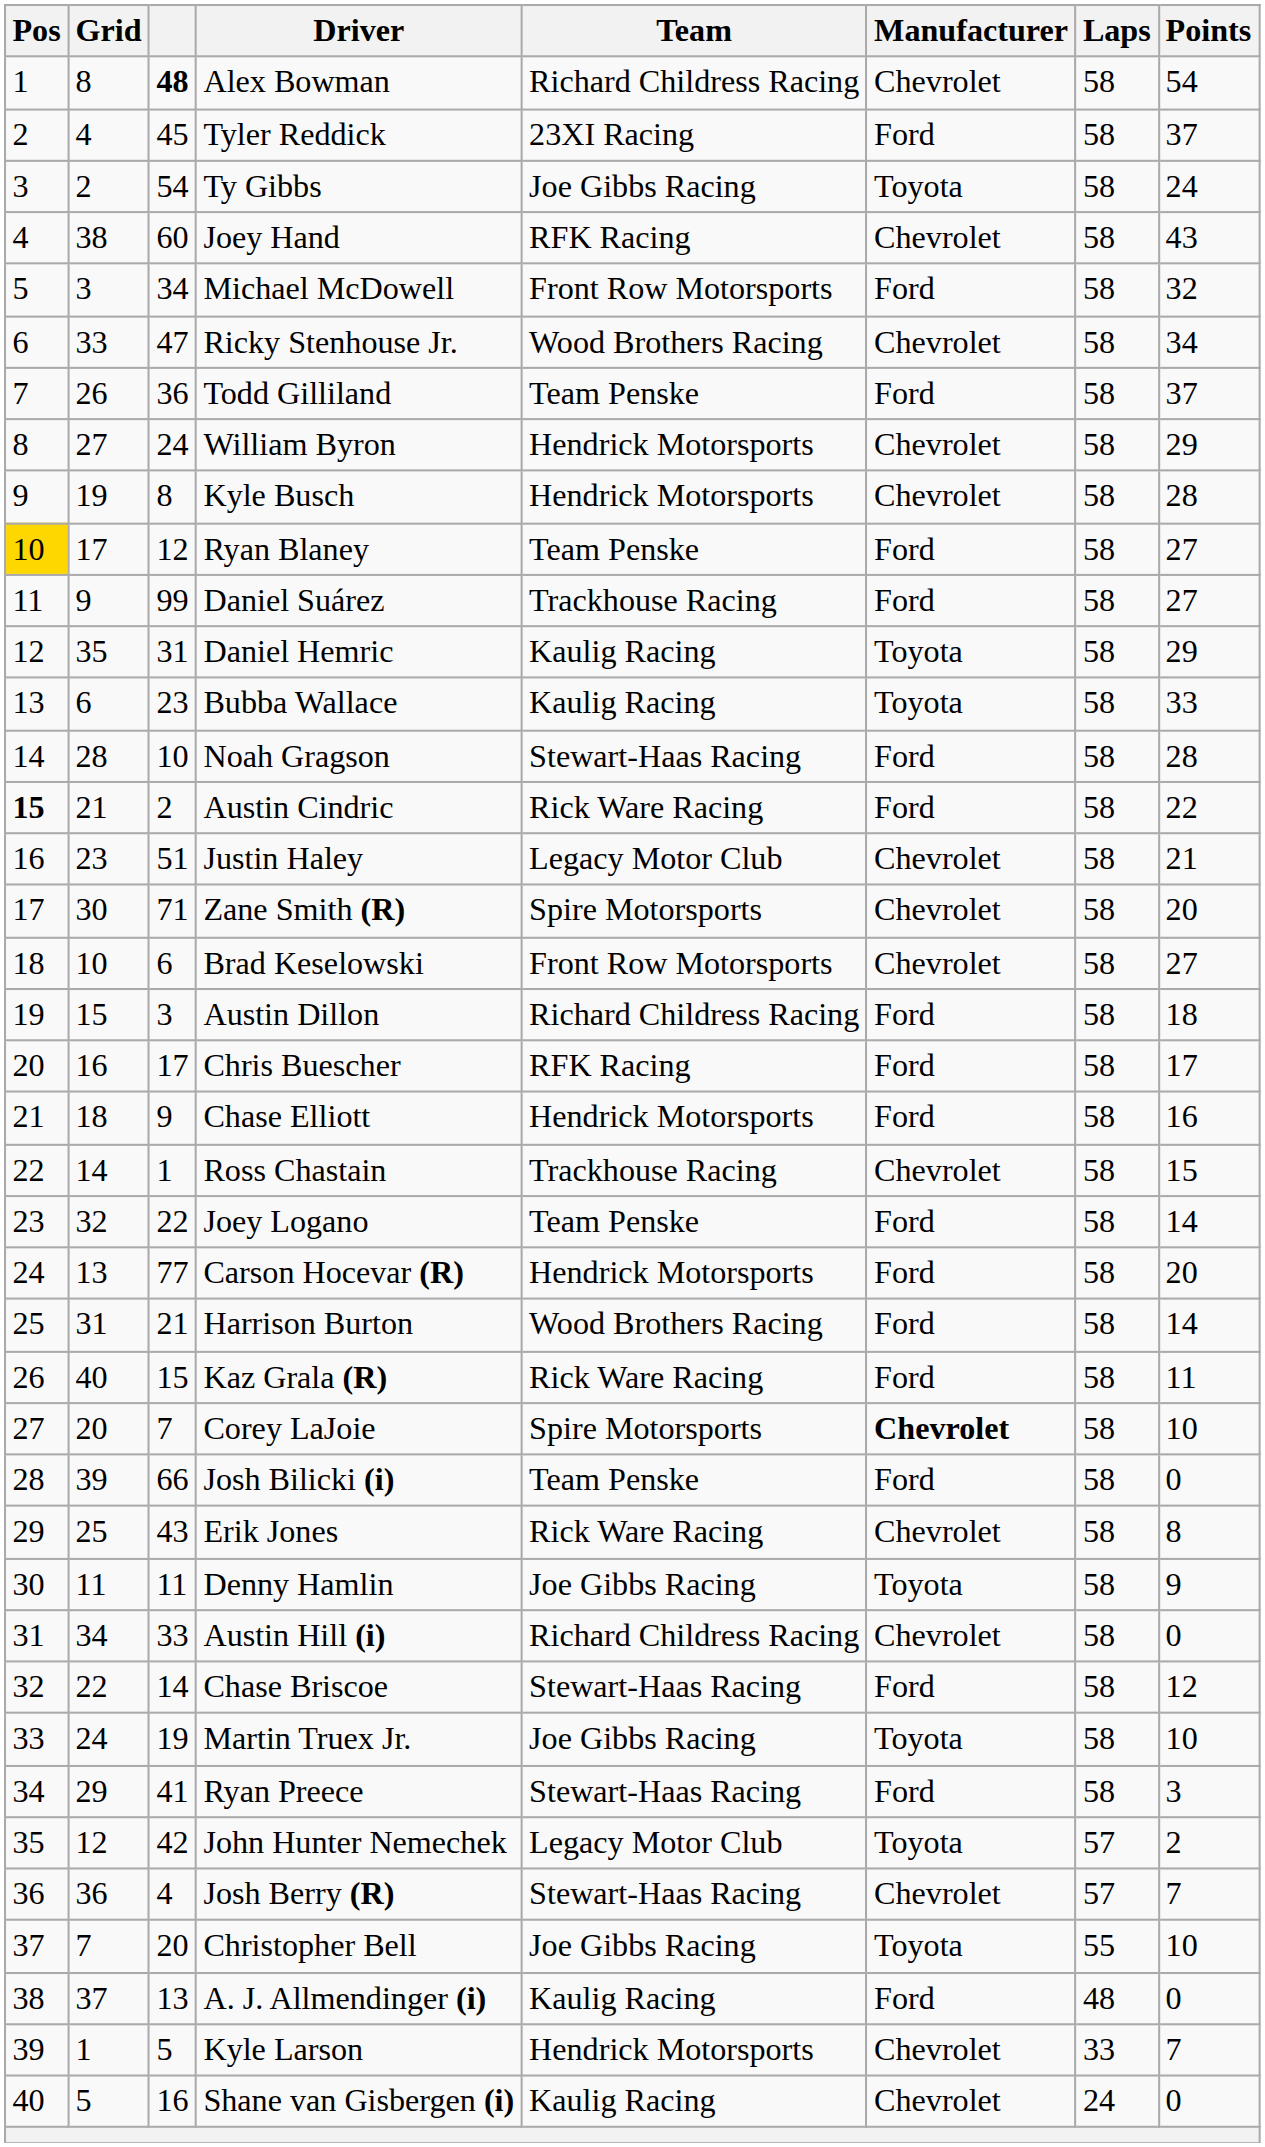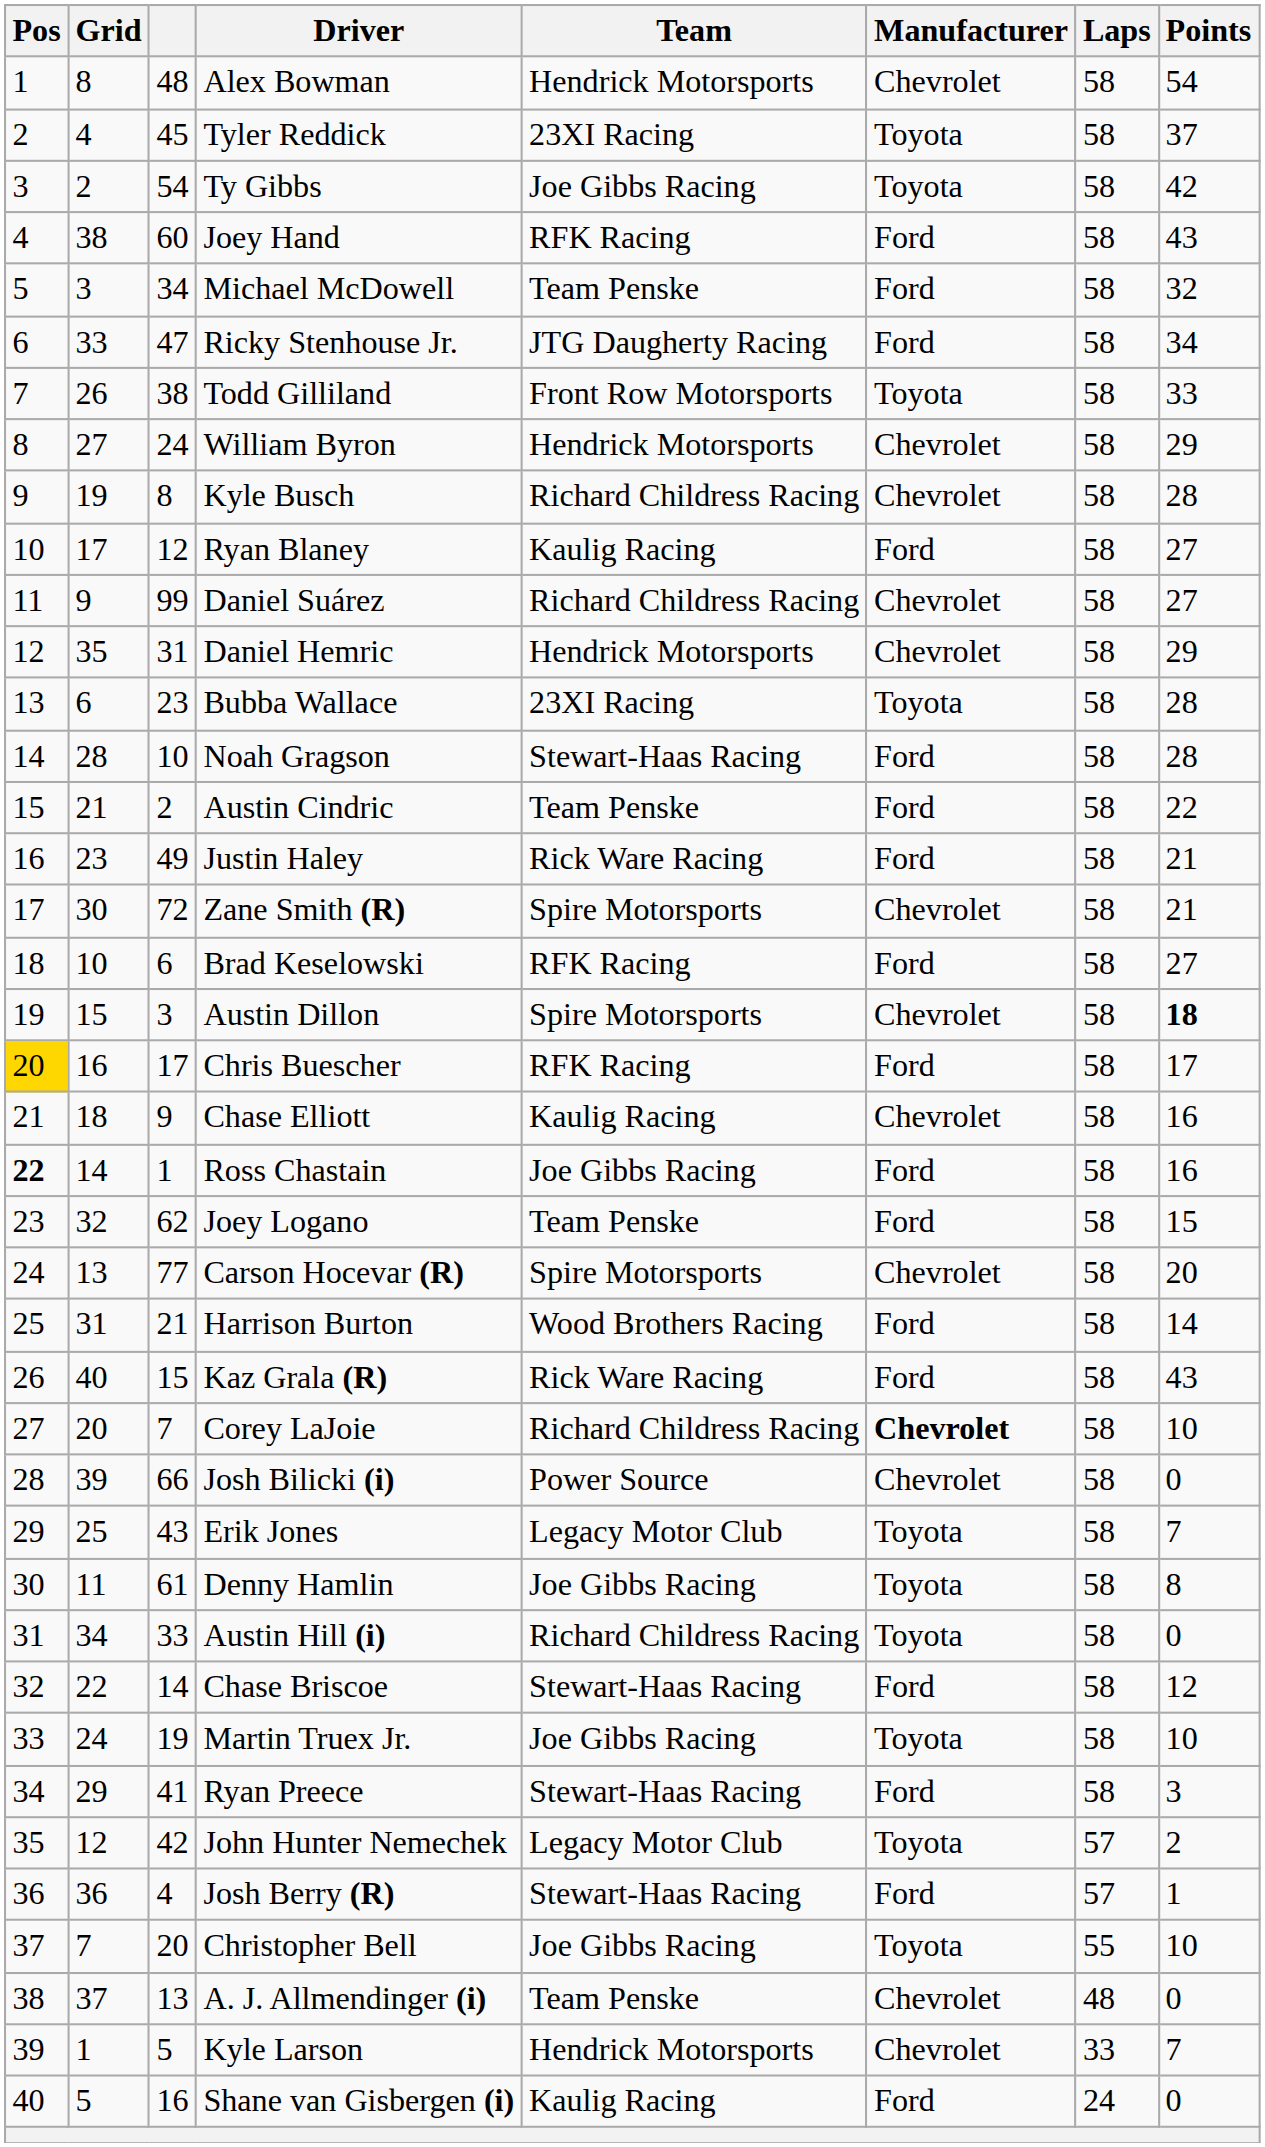(173, 81) bold -> (173, 81) normal
(694, 81) Richard Childress Racing -> (671, 81) Hendrick Motorsports
(904, 133) Ford -> (918, 133) Toyota
(1182, 185) 24 -> (1182, 185) 42
(937, 237) Chevrolet -> (904, 237) Ford
(681, 288) Front Row Motorsports -> (614, 288) Team Penske
(676, 340) Wood Brothers Racing -> (678, 340) JTG Daugherty Racing
(937, 340) Chevrolet -> (904, 340) Ford
(173, 392) 36 -> (173, 392) 38
(614, 392) Team Penske -> (681, 392) Front Row Motorsports
(904, 392) Ford -> (918, 392) Toyota
(1182, 392) 37 -> (1182, 392) 33
(671, 495) Hendrick Motorsports -> (694, 495) Richard Childress Racing
(29, 547) gold background -> (29, 547) no background
(614, 547) Team Penske -> (622, 547) Kaulig Racing
(653, 599) Trackhouse Racing -> (694, 599) Richard Childress Racing
(904, 599) Ford -> (937, 599) Chevrolet
(622, 651) Kaulig Racing -> (671, 651) Hendrick Motorsports
(918, 651) Toyota -> (937, 651) Chevrolet
(622, 702) Kaulig Racing -> (612, 702) 23XI Racing
(1182, 702) 33 -> (1182, 702) 28
(29, 806) bold -> (29, 806) normal
(646, 806) Rick Ware Racing -> (614, 806) Team Penske
(173, 858) 51 -> (173, 858) 49
(656, 858) Legacy Motor Club -> (646, 858) Rick Ware Racing
(937, 858) Chevrolet -> (904, 858) Ford
(173, 910) 71 -> (173, 910) 72
(1182, 910) 20 -> (1182, 910) 21
(681, 961) Front Row Motorsports -> (610, 961) RFK Racing
(937, 961) Chevrolet -> (904, 961) Ford
(694, 1013) Richard Childress Racing -> (646, 1013) Spire Motorsports
(904, 1013) Ford -> (937, 1013) Chevrolet
(1182, 1013) normal -> (1182, 1013) bold
(29, 1065) no background -> (29, 1065) gold background
(671, 1117) Hendrick Motorsports -> (622, 1117) Kaulig Racing
(904, 1117) Ford -> (937, 1117) Chevrolet
(29, 1168) normal -> (29, 1168) bold
(653, 1168) Trackhouse Racing -> (642, 1168) Joe Gibbs Racing
(937, 1168) Chevrolet -> (904, 1168) Ford
(1182, 1168) 15 -> (1182, 1168) 16
(173, 1220) 22 -> (173, 1220) 62
(1182, 1220) 14 -> (1182, 1220) 15
(671, 1272) Hendrick Motorsports -> (646, 1272) Spire Motorsports
(904, 1272) Ford -> (937, 1272) Chevrolet
(1181, 1375) 11 -> (1182, 1375) 43
(646, 1427) Spire Motorsports -> (694, 1427) Richard Childress Racing
(614, 1479) Team Penske -> (619, 1479) Power Source
(904, 1479) Ford -> (937, 1479) Chevrolet
(646, 1531) Rick Ware Racing -> (656, 1531) Legacy Motor Club
(937, 1531) Chevrolet -> (918, 1531) Toyota
(1174, 1531) 8 -> (1174, 1531) 7
(172, 1582) 11 -> (173, 1582) 61
(1174, 1582) 9 -> (1174, 1582) 8
(937, 1634) Chevrolet -> (918, 1634) Toyota
(937, 1893) Chevrolet -> (904, 1893) Ford
(1174, 1893) 7 -> (1174, 1893) 1
(622, 1997) Kaulig Racing -> (614, 1997) Team Penske
(904, 1997) Ford -> (937, 1997) Chevrolet
(937, 2100) Chevrolet -> (904, 2100) Ford
